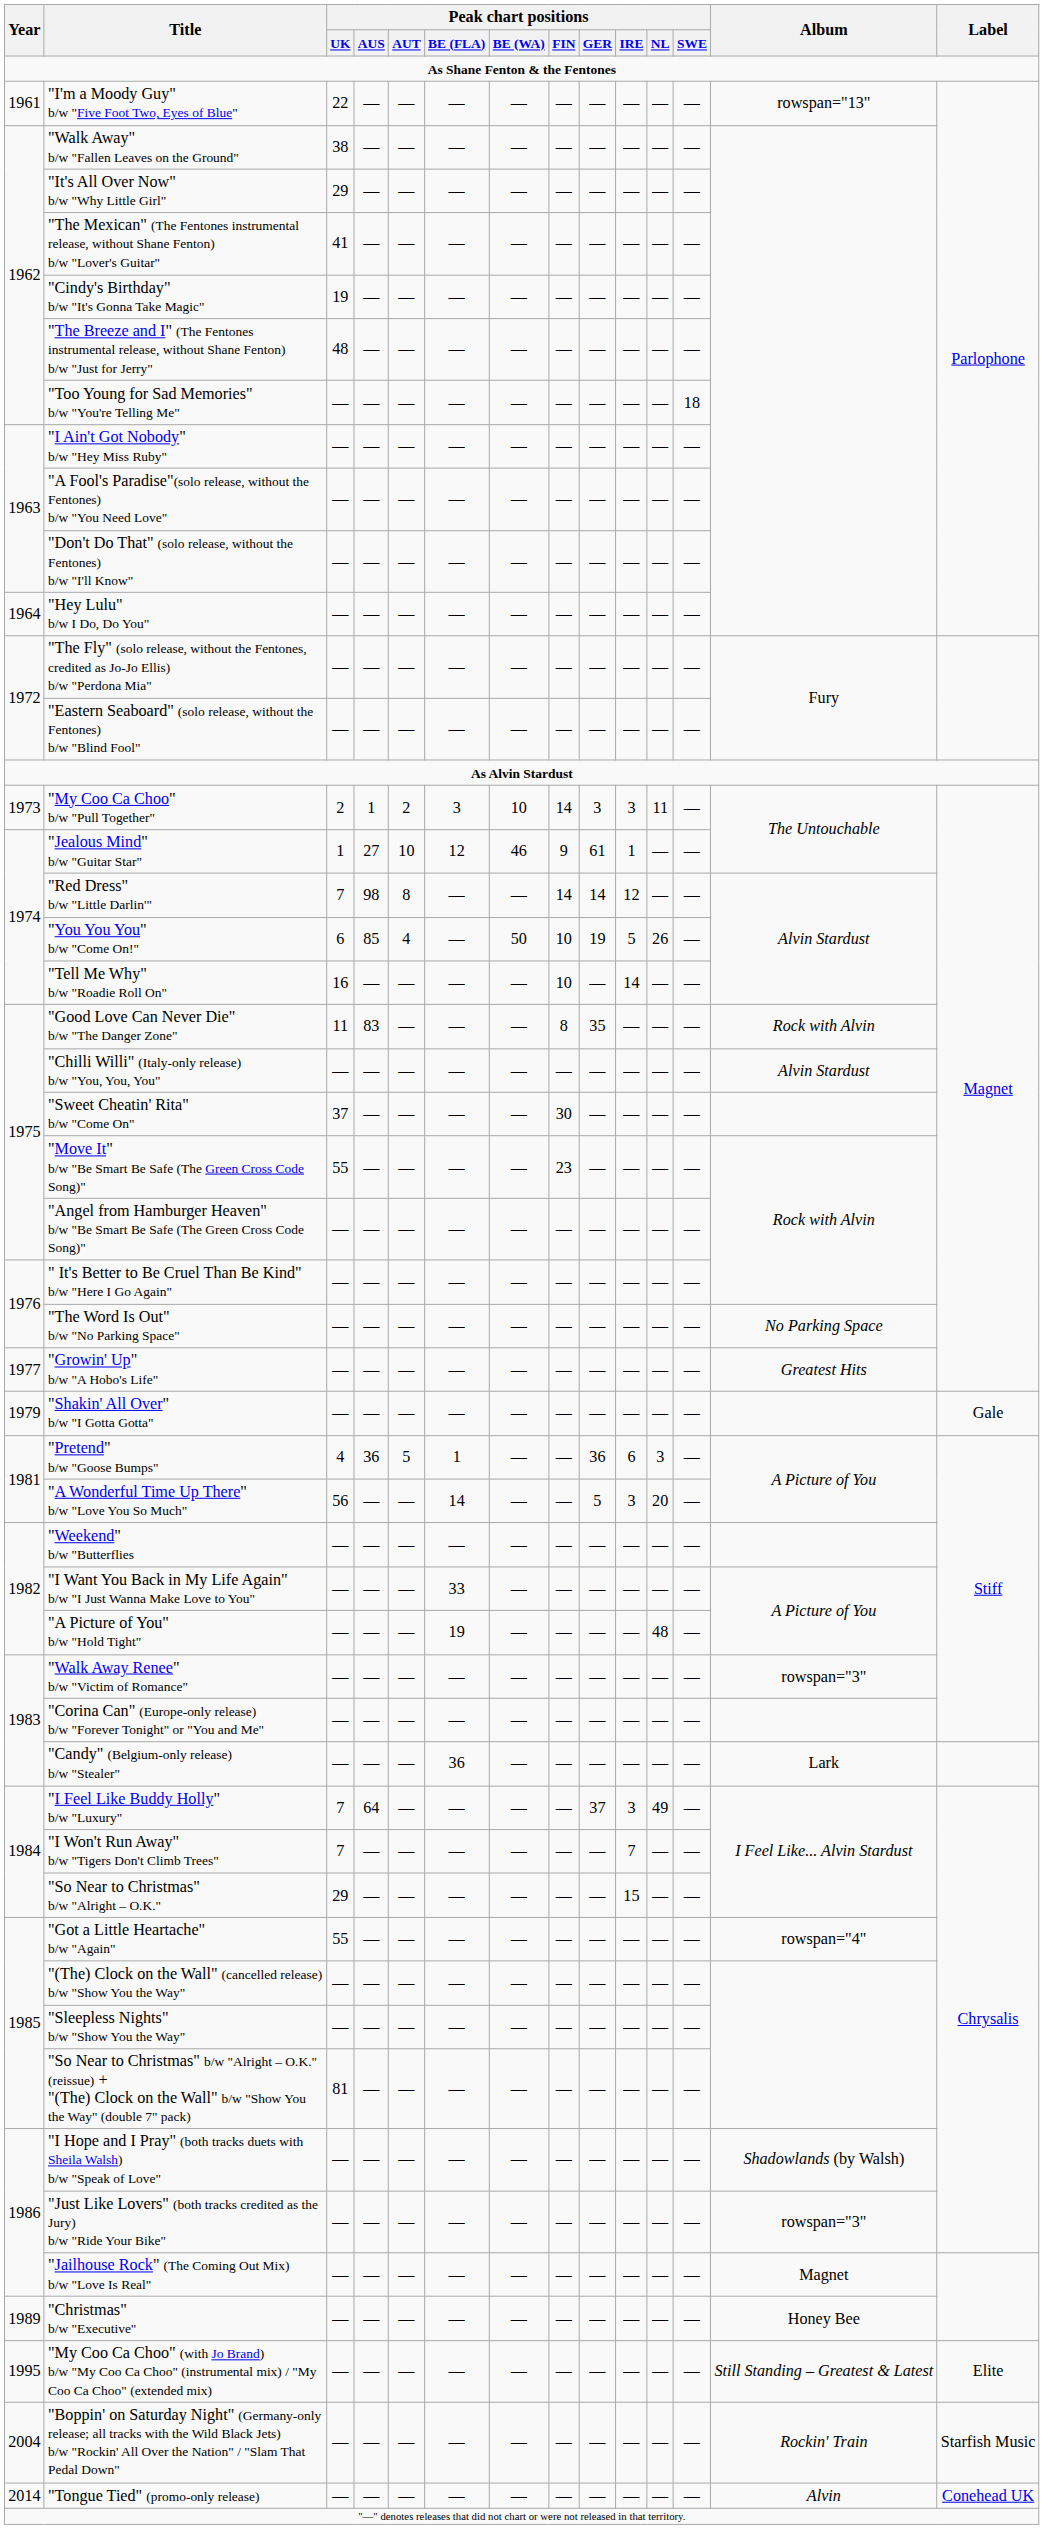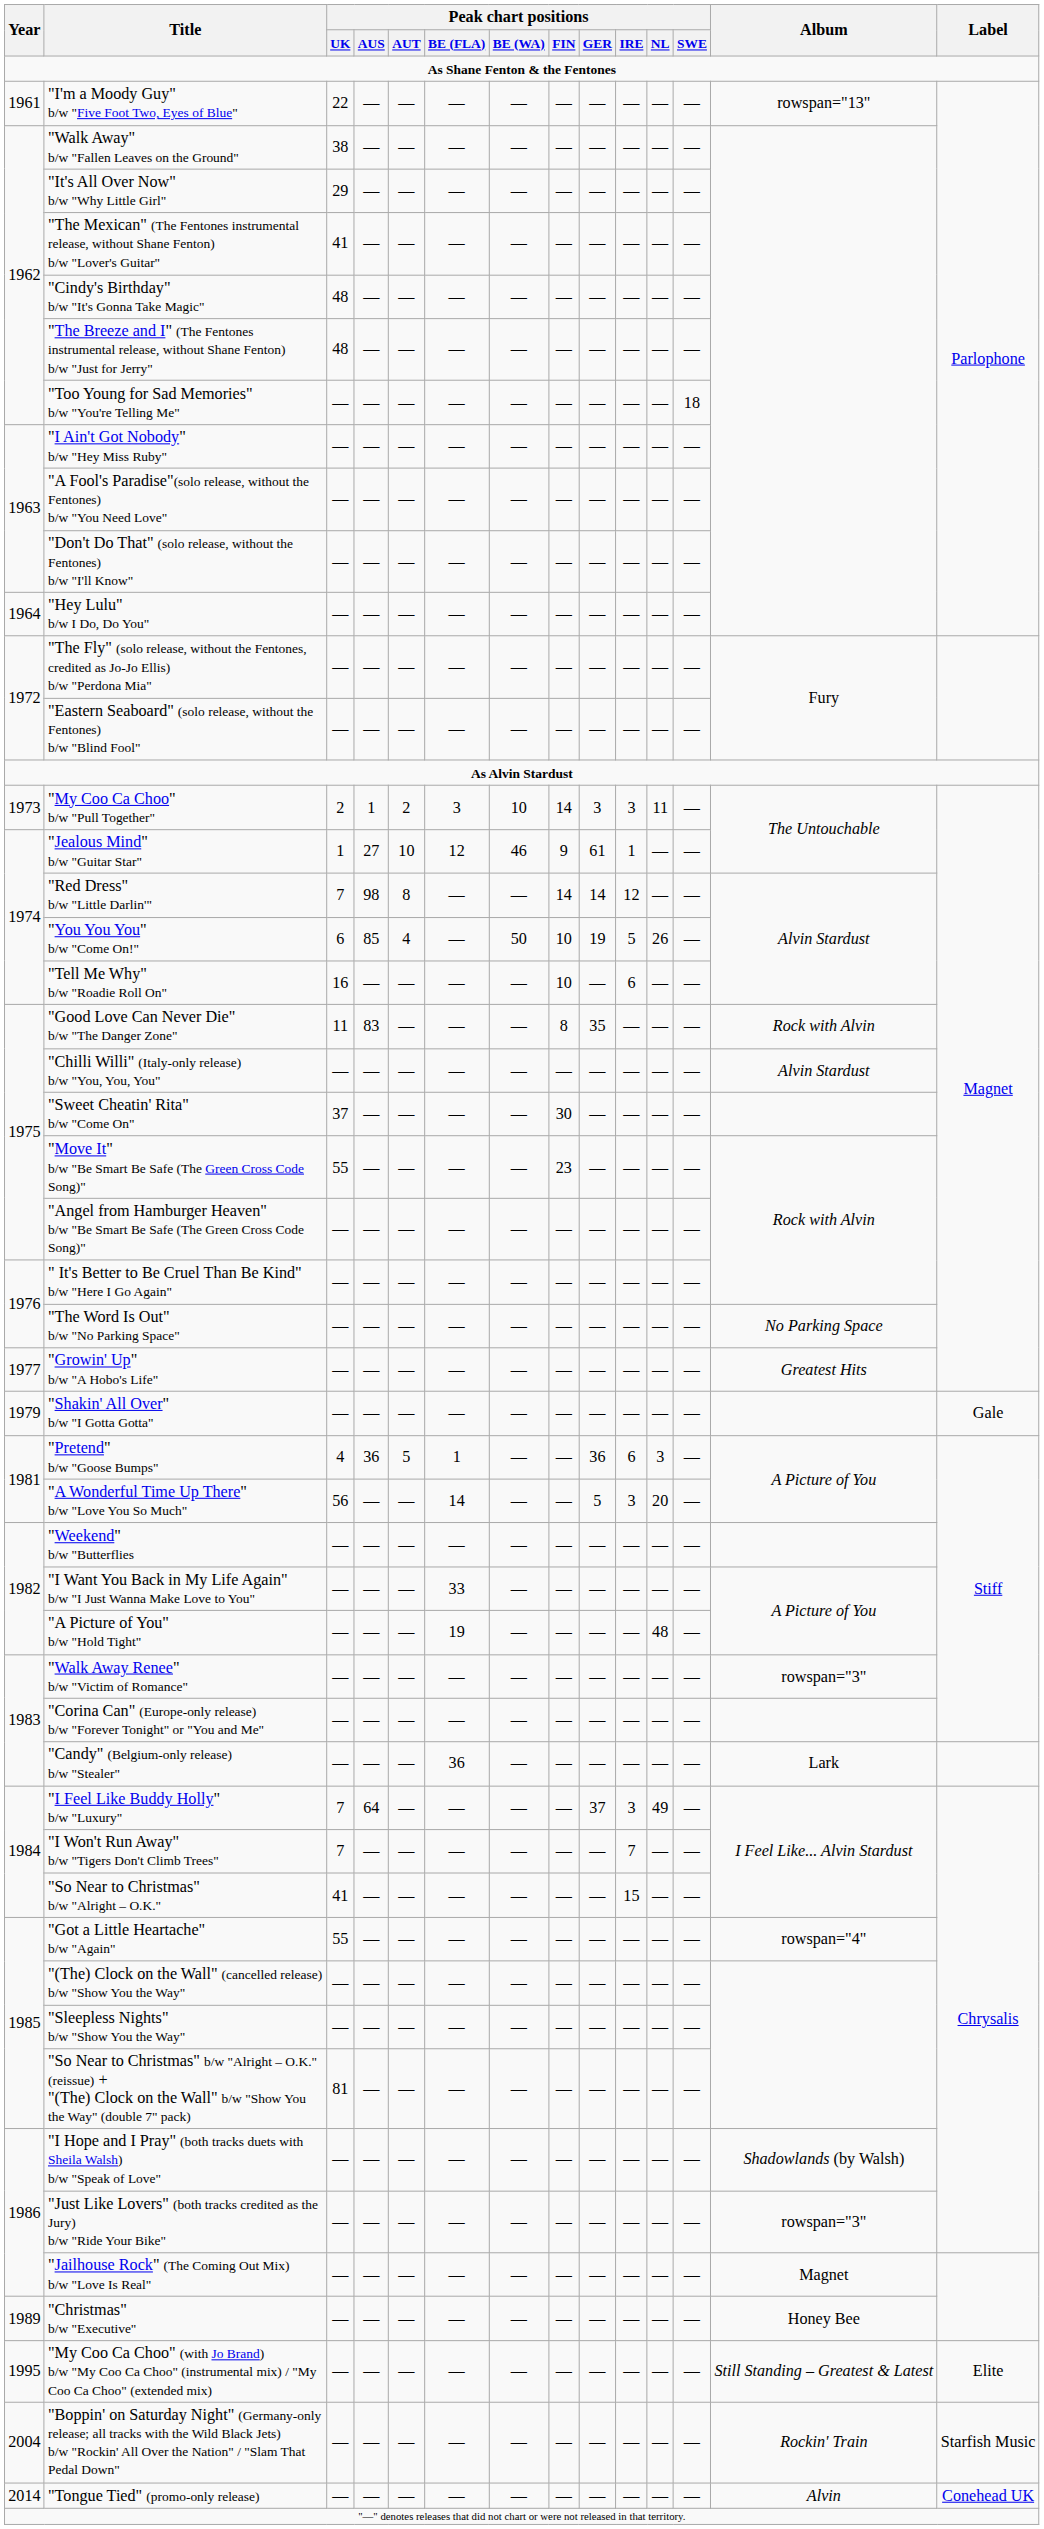(340, 296) 19 -> (340, 296) 48
(631, 982) 14 -> (631, 982) 6
(340, 1895) 29 -> (340, 1895) 41
